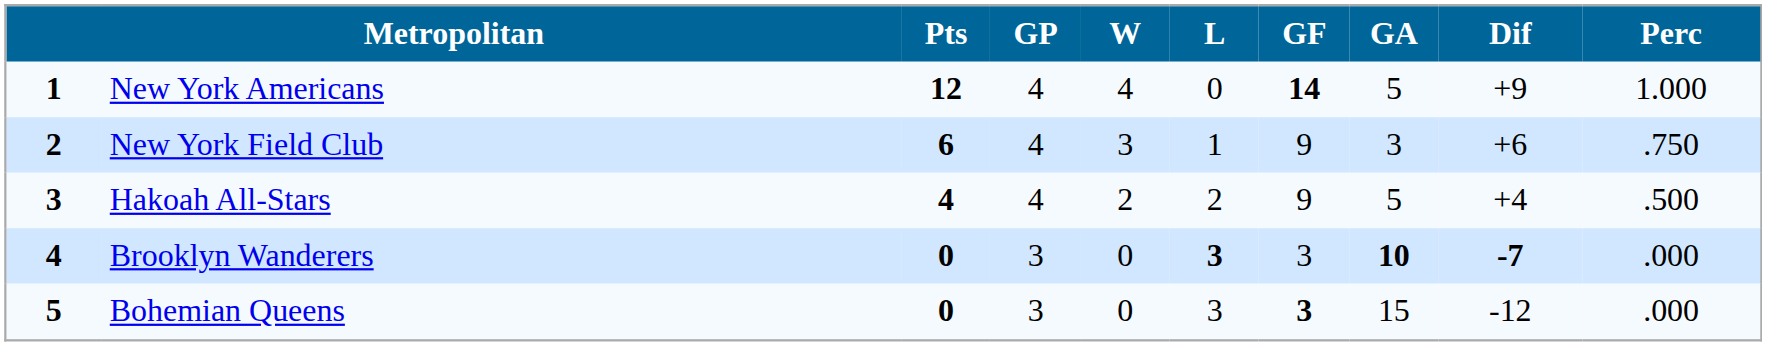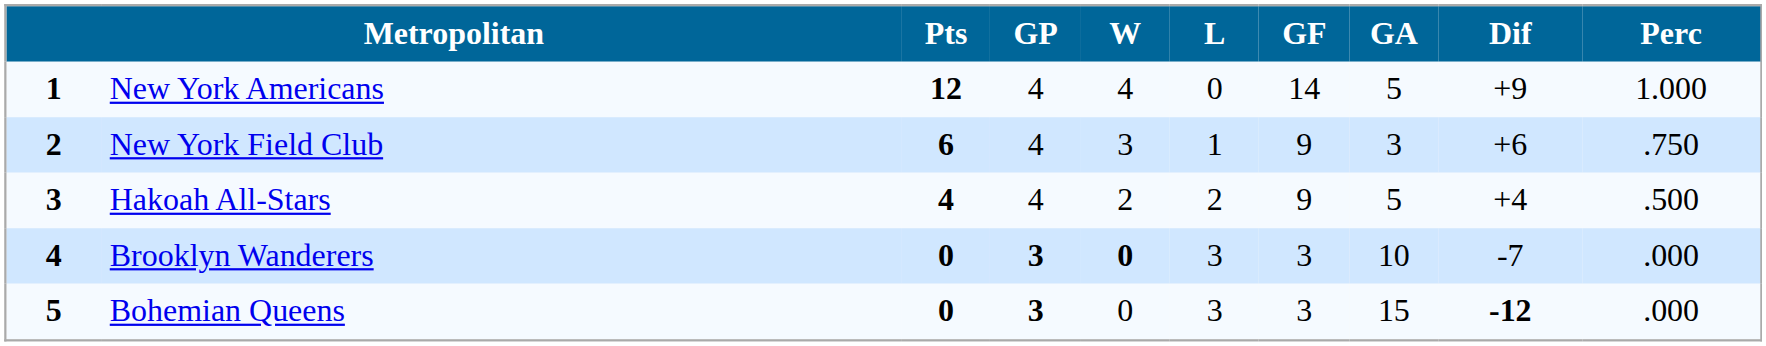(1304, 88) bold -> (1304, 88) normal
(1036, 255) normal -> (1036, 255) bold
(1125, 255) normal -> (1125, 255) bold
(1215, 255) bold -> (1215, 255) normal
(1394, 255) bold -> (1394, 255) normal
(1510, 255) bold -> (1510, 255) normal
(1036, 310) normal -> (1036, 310) bold
(1304, 310) bold -> (1304, 310) normal
(1510, 310) normal -> (1510, 310) bold
